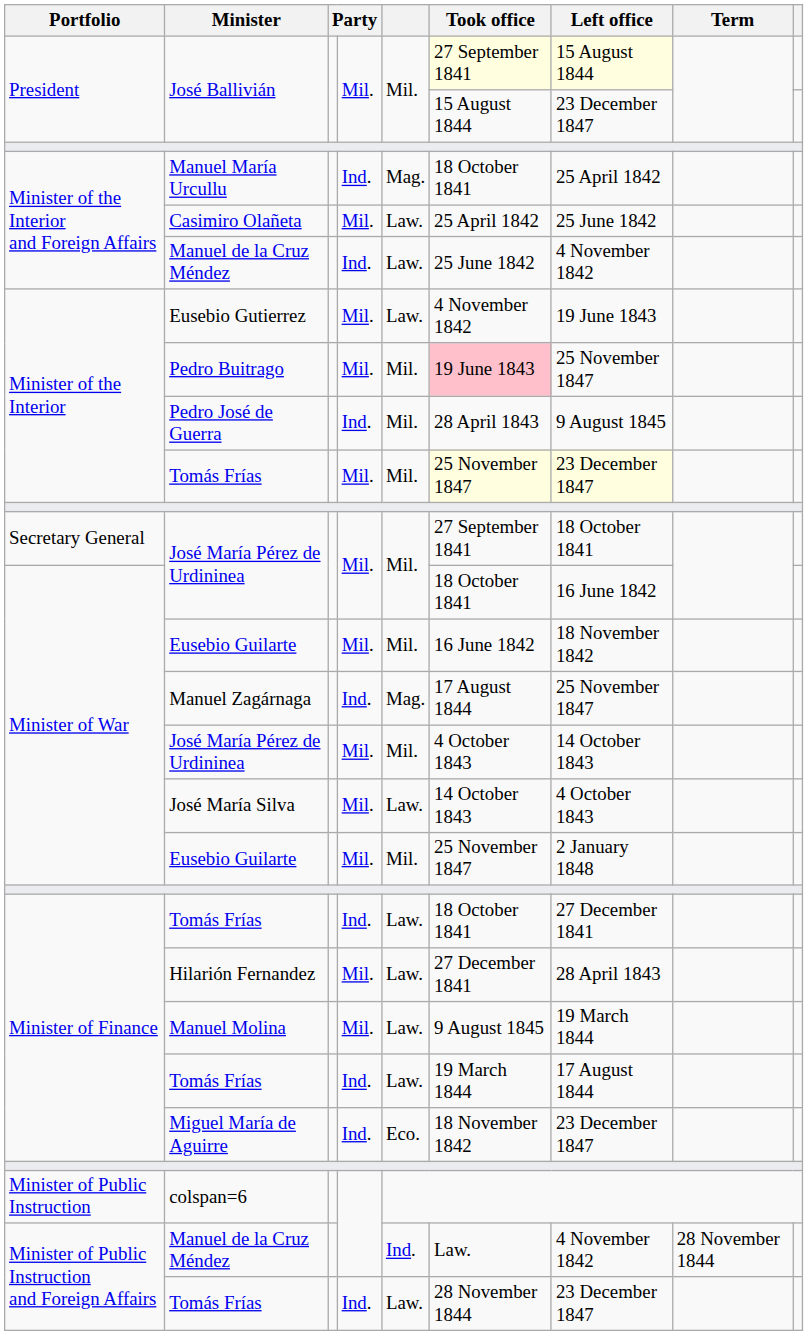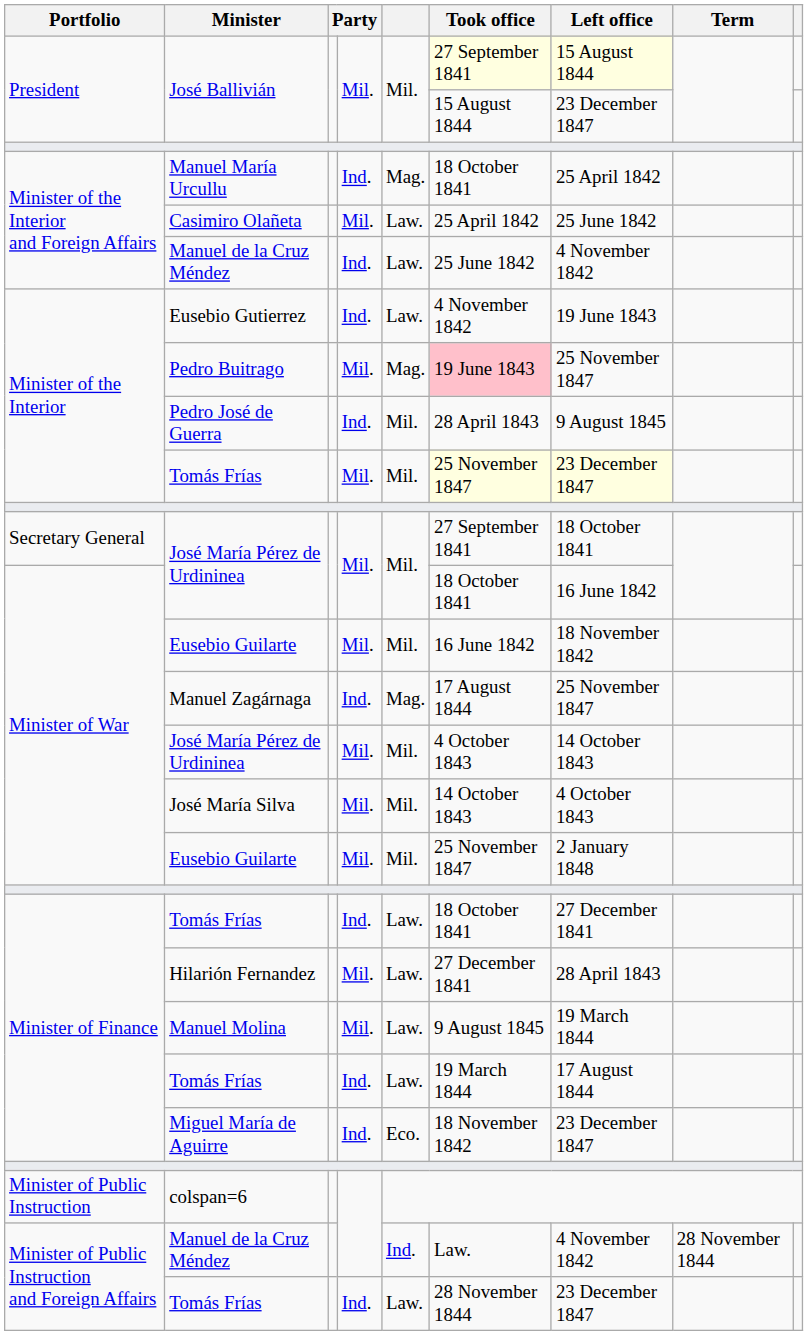(358, 316) Mil. -> (357, 316) Ind.
(402, 369) Mil. -> (406, 369) Mag.
(404, 805) Law. -> (402, 805) Mil.
